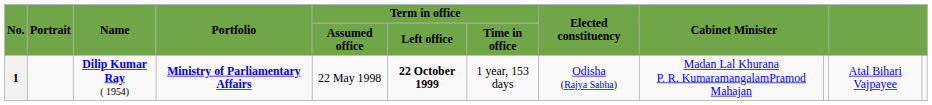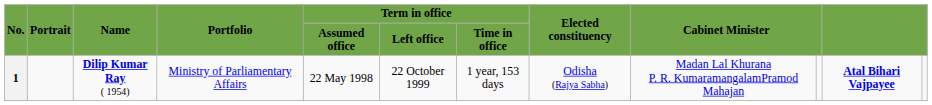(234, 78) bold -> (230, 78) normal
(427, 78) bold -> (418, 78) normal
(875, 78) normal -> (872, 78) bold
